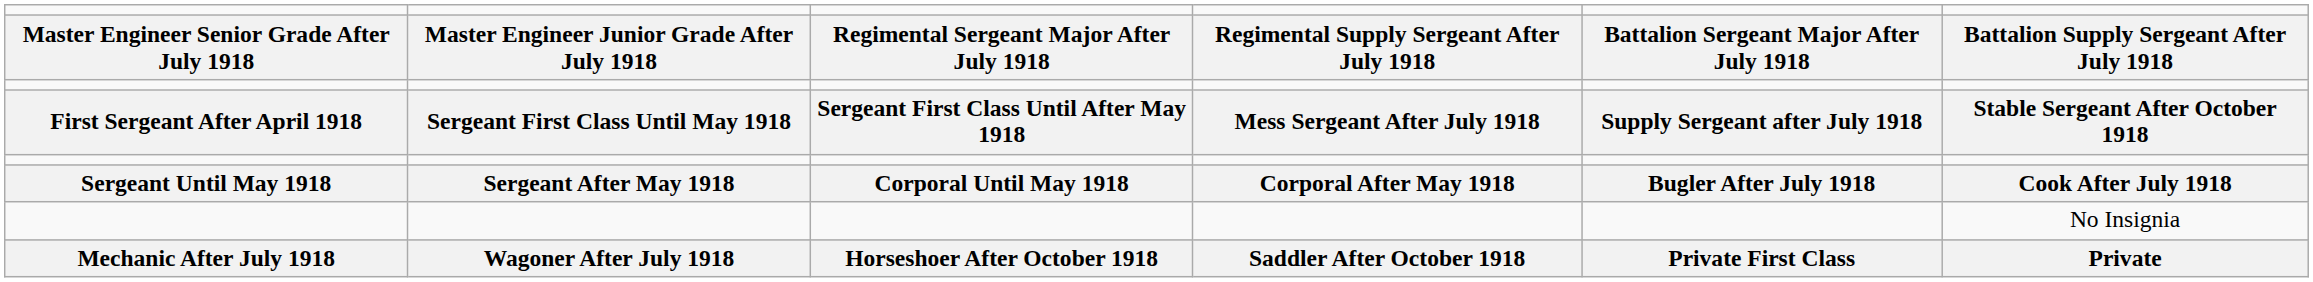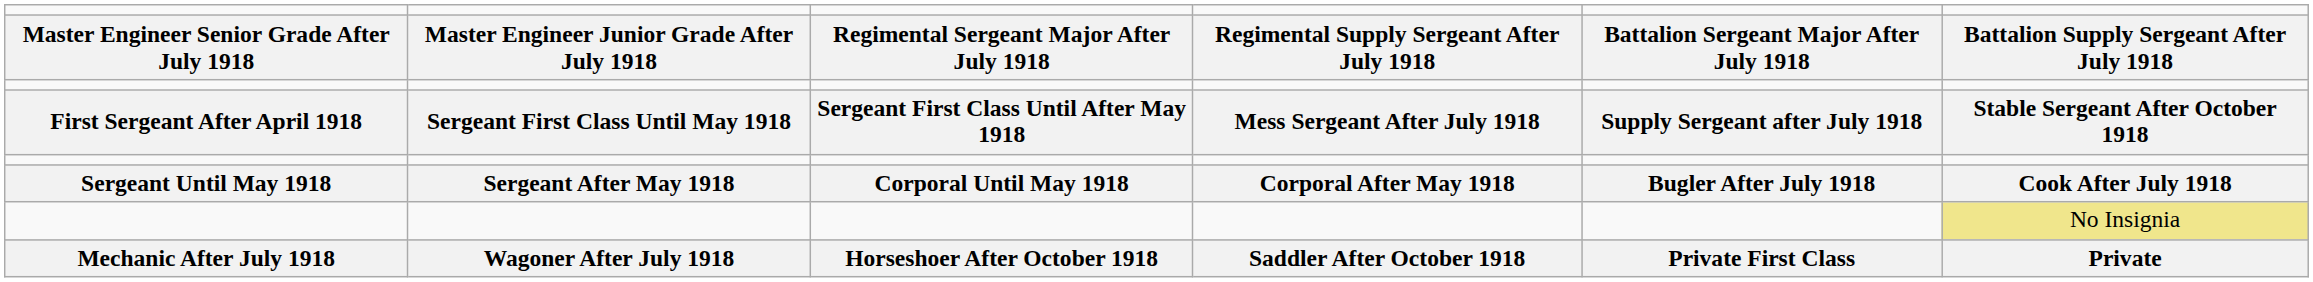(2125, 220) no background -> (2125, 220) khaki background
